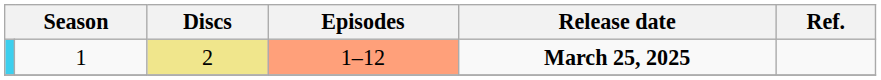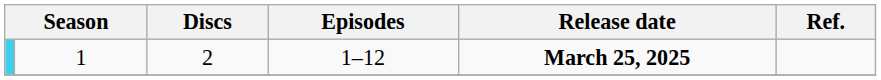(207, 57) khaki background -> (207, 57) no background
(363, 57) lightsalmon background -> (363, 57) no background
